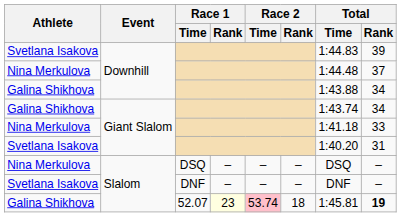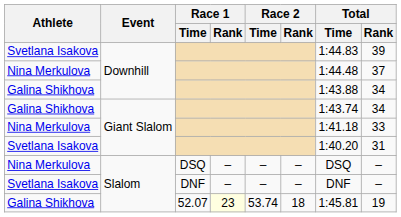(263, 203) pink background -> (263, 203) no background
(378, 203) bold -> (378, 203) normal
